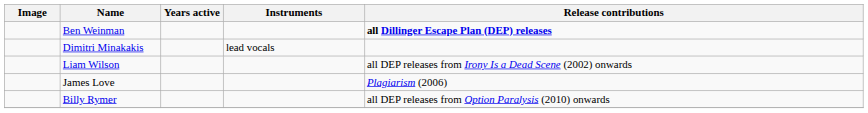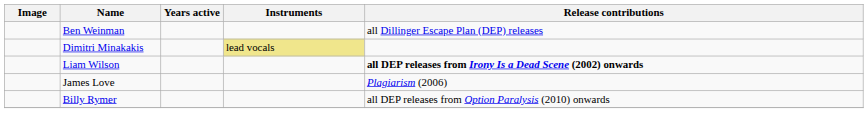(459, 30) bold -> (455, 30) normal
(250, 47) no background -> (250, 47) khaki background
(499, 64) normal -> (505, 64) bold
